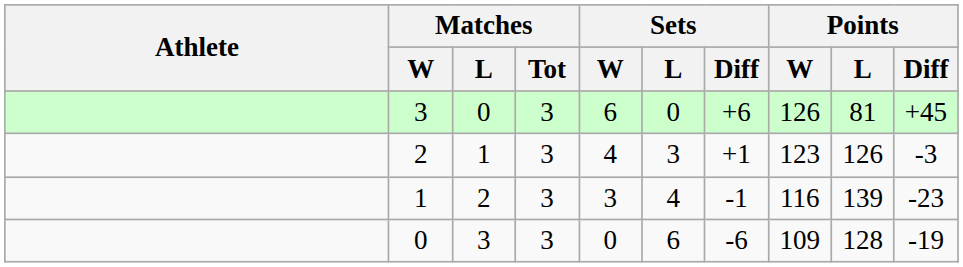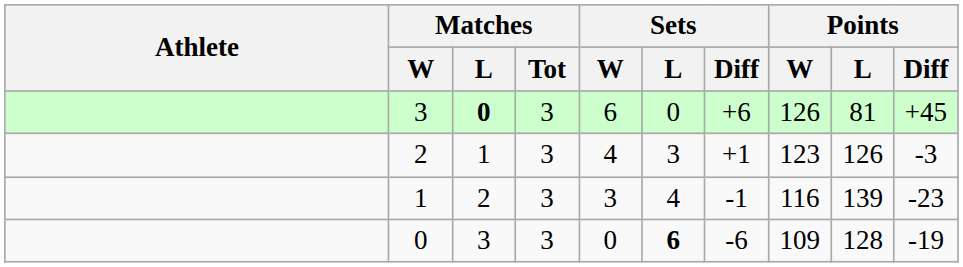(484, 111) normal -> (484, 111) bold
(673, 240) normal -> (673, 240) bold
